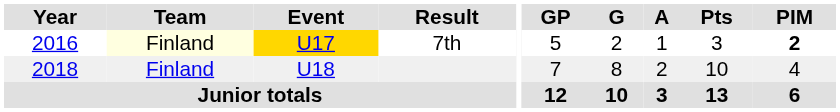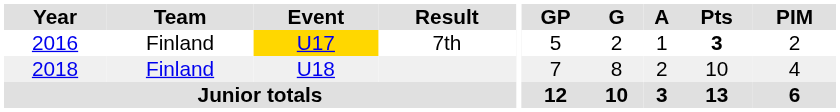(180, 42) lightyellow background -> (180, 42) no background
(717, 42) normal -> (717, 42) bold
(795, 42) bold -> (795, 42) normal
